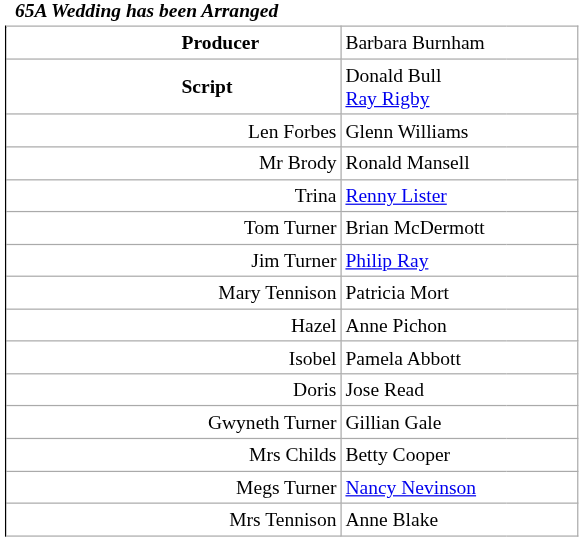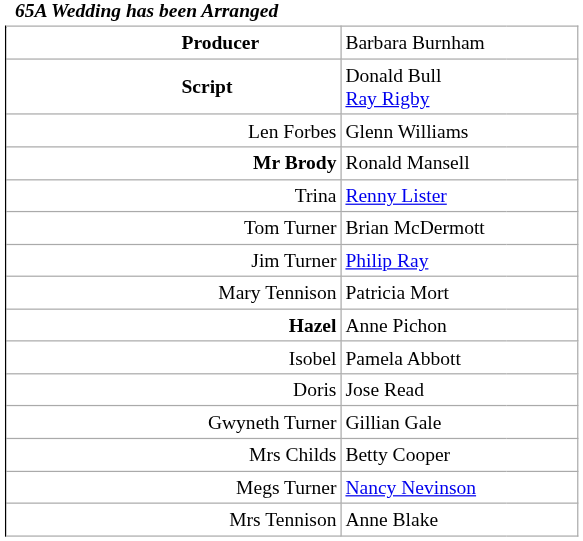(298, 163) normal -> (295, 163) bold
(314, 325) normal -> (313, 325) bold
